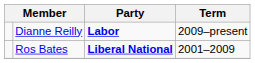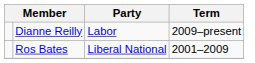(103, 31) bold -> (102, 31) normal
(130, 49) bold -> (127, 49) normal
